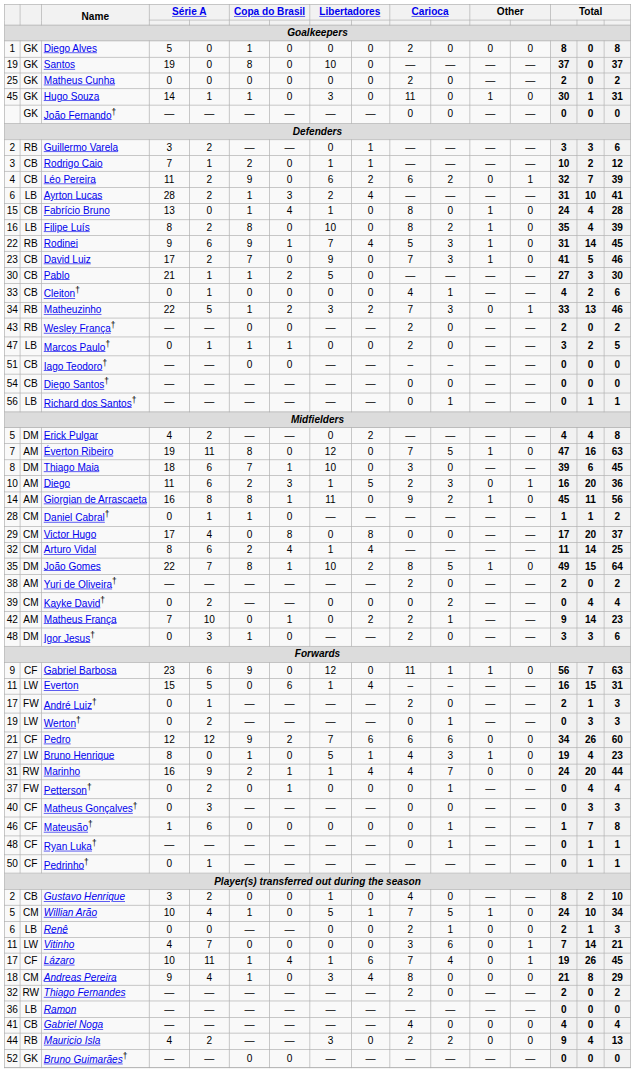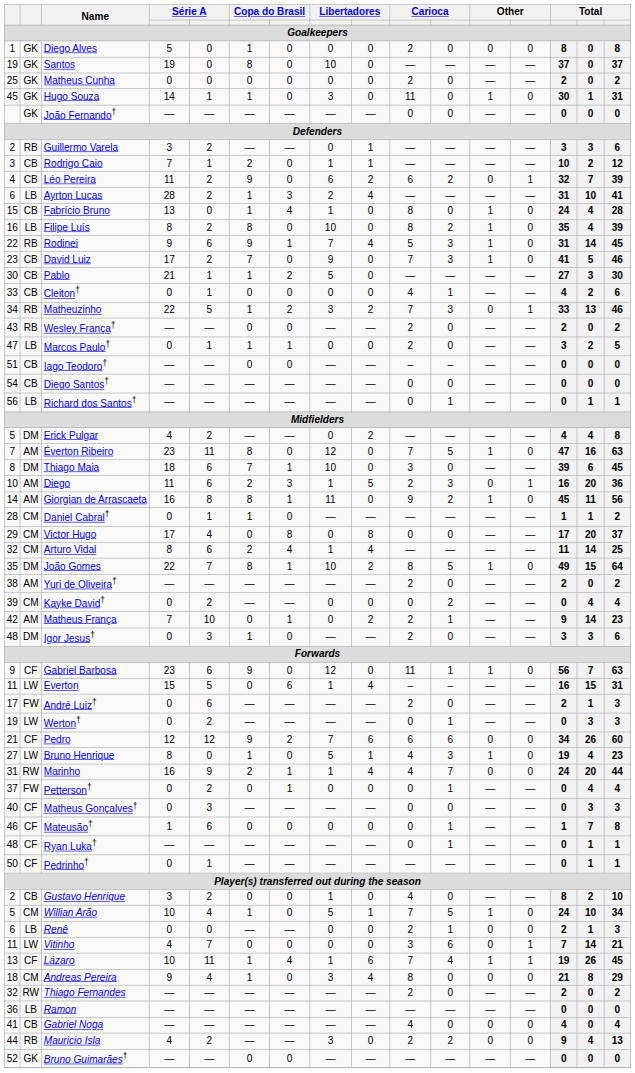(169, 451) 19 -> (169, 451) 23
(209, 703) 1 -> (209, 703) 6
(12, 961) 17 -> (12, 961) 13
(490, 961) 0 -> (490, 961) 1
